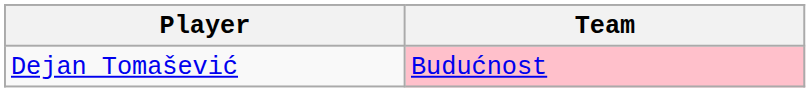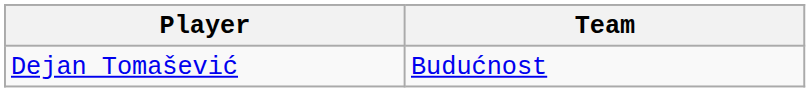(479, 67) pink background -> (479, 67) no background
